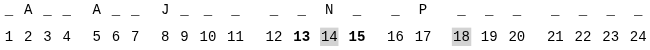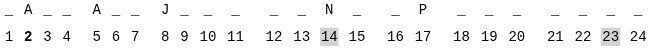(28, 37) normal -> (28, 37) bold
(302, 37) bold -> (302, 37) normal
(357, 37) bold -> (357, 37) normal
(462, 37) lightgrey background -> (462, 37) no background
(611, 37) no background -> (611, 37) lightgrey background
